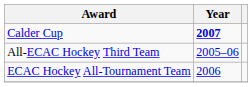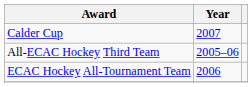(208, 33) bold -> (208, 33) normal
